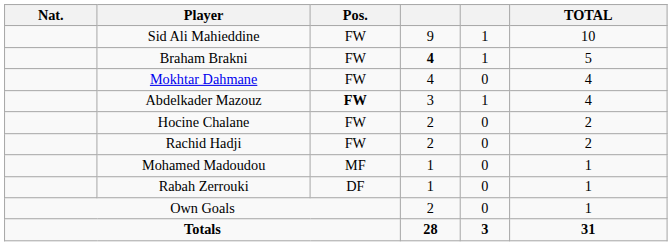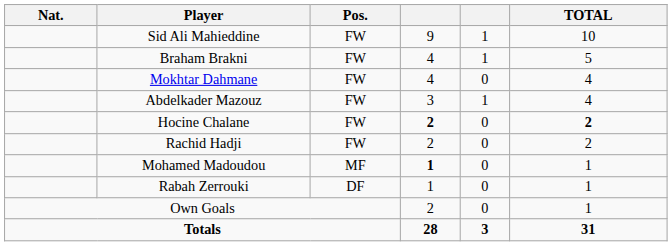(430, 57) bold -> (430, 57) normal
(355, 100) bold -> (355, 100) normal
(430, 122) normal -> (430, 122) bold
(588, 122) normal -> (588, 122) bold
(430, 165) normal -> (430, 165) bold
